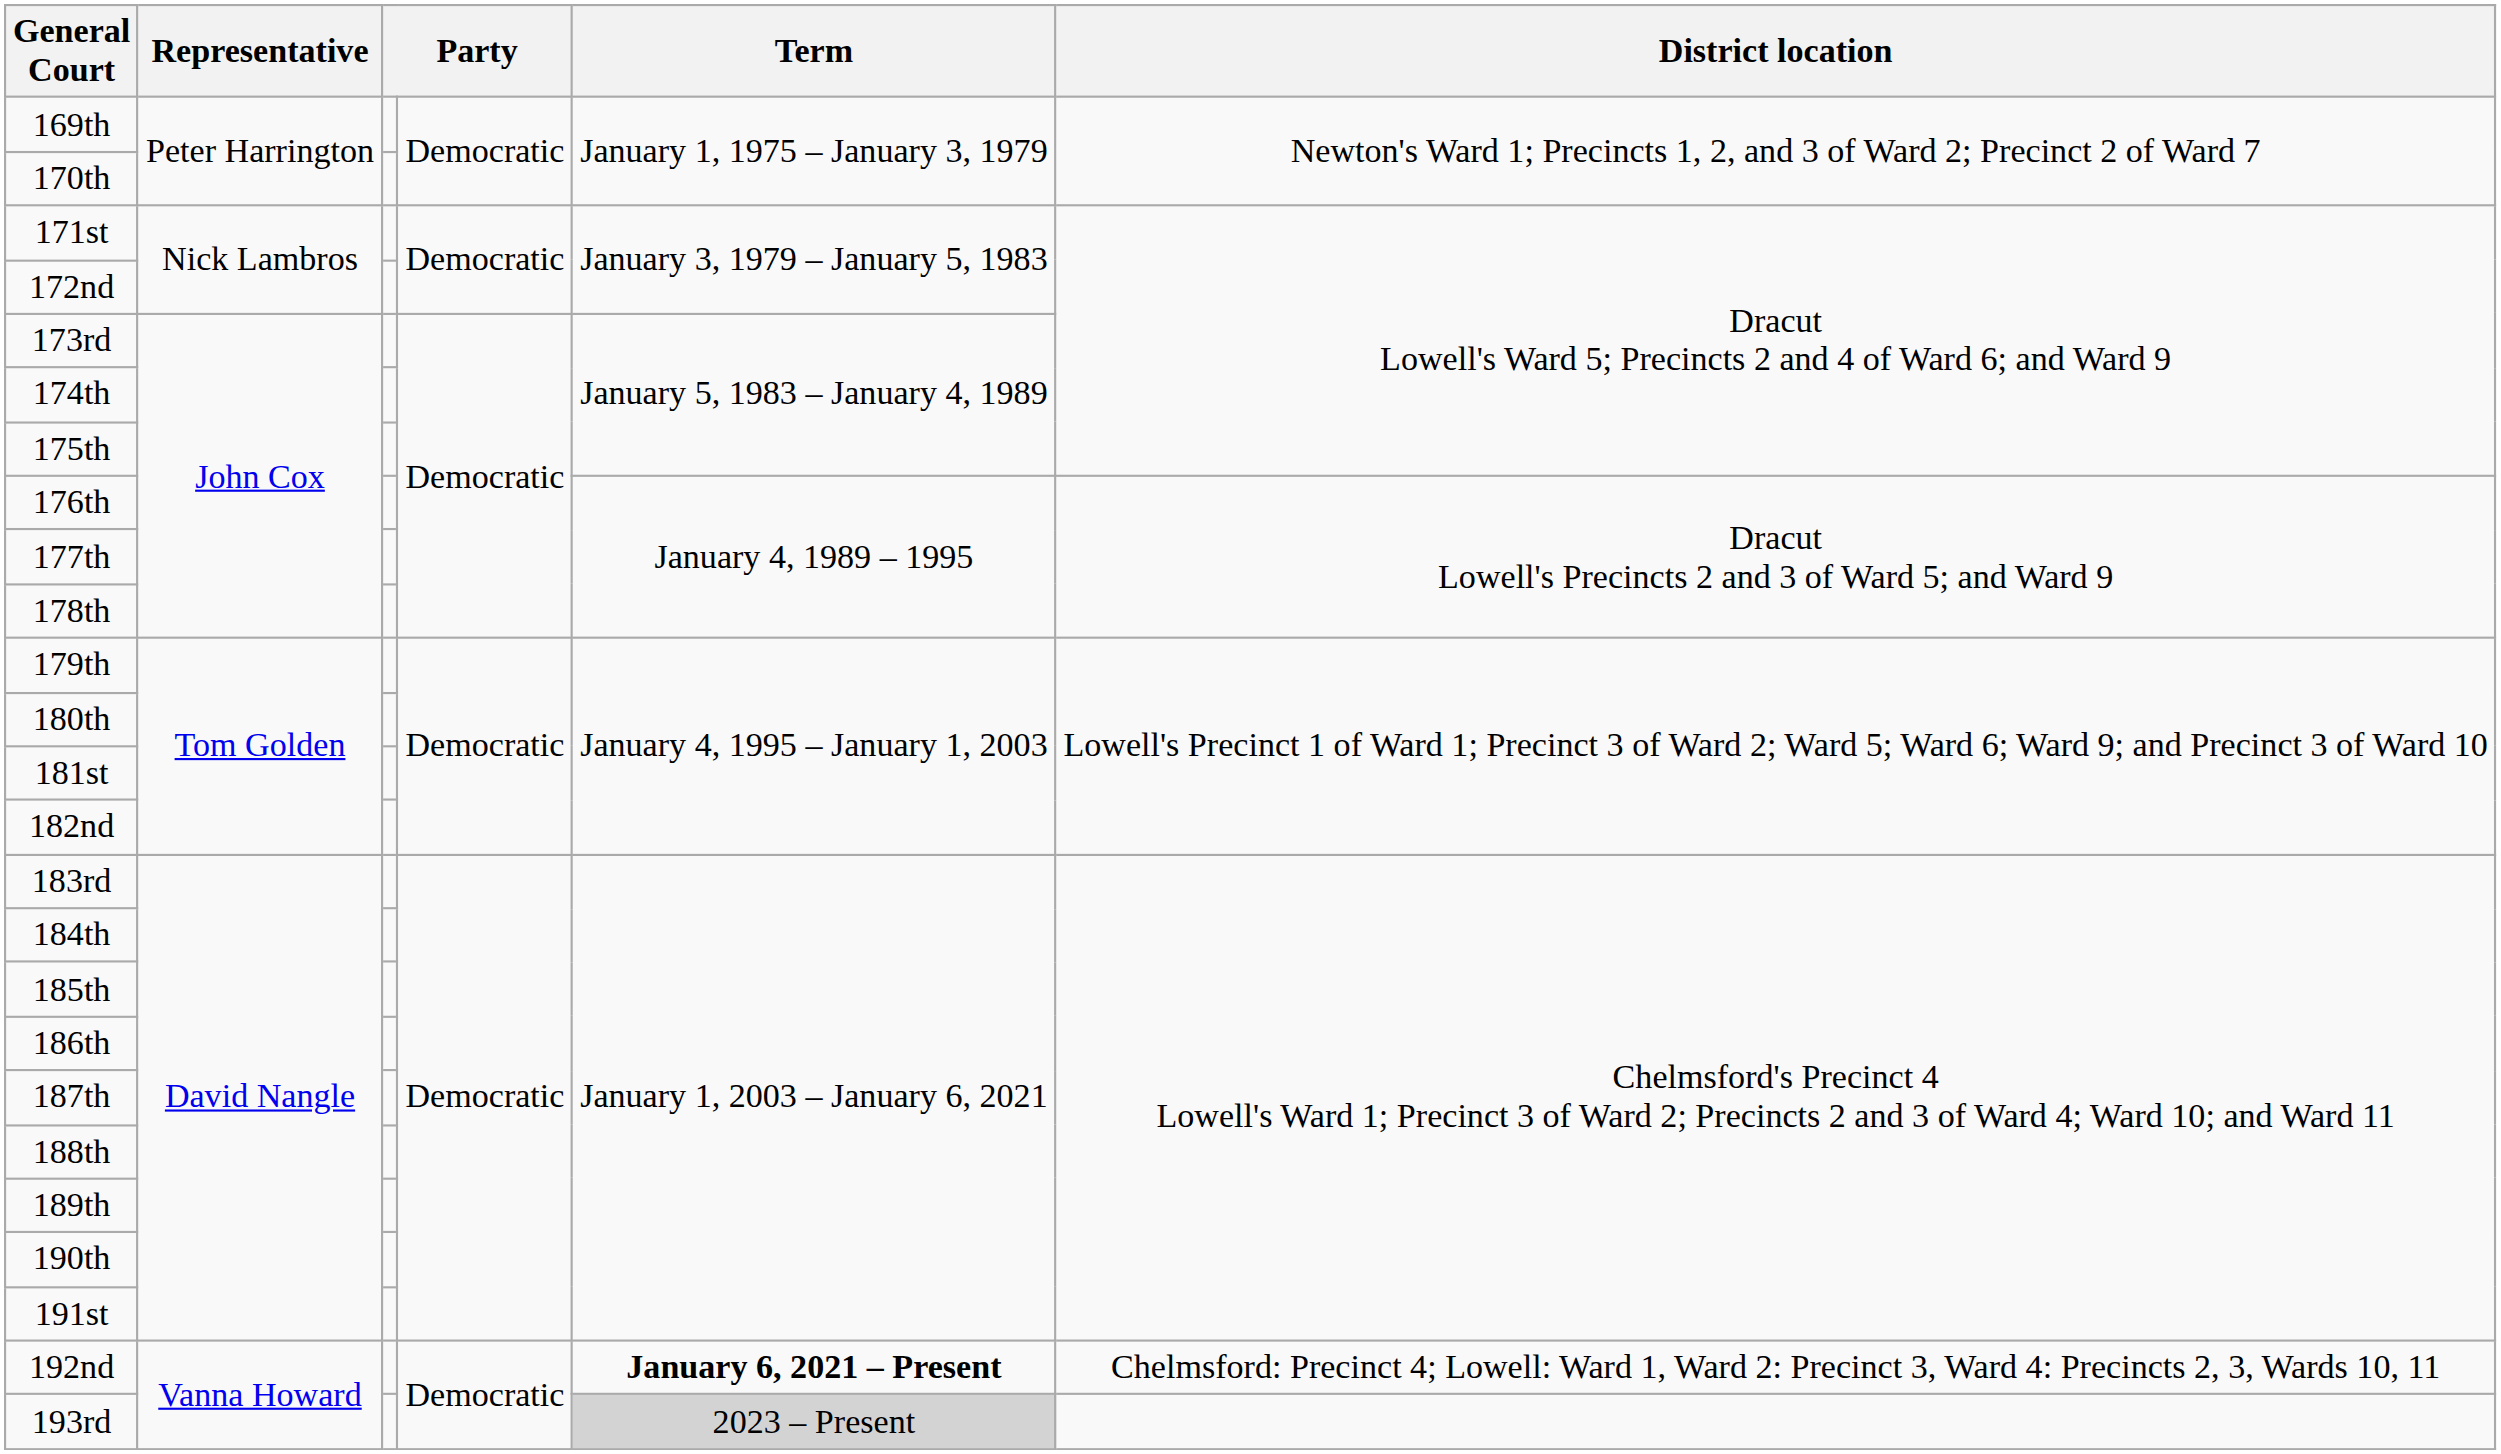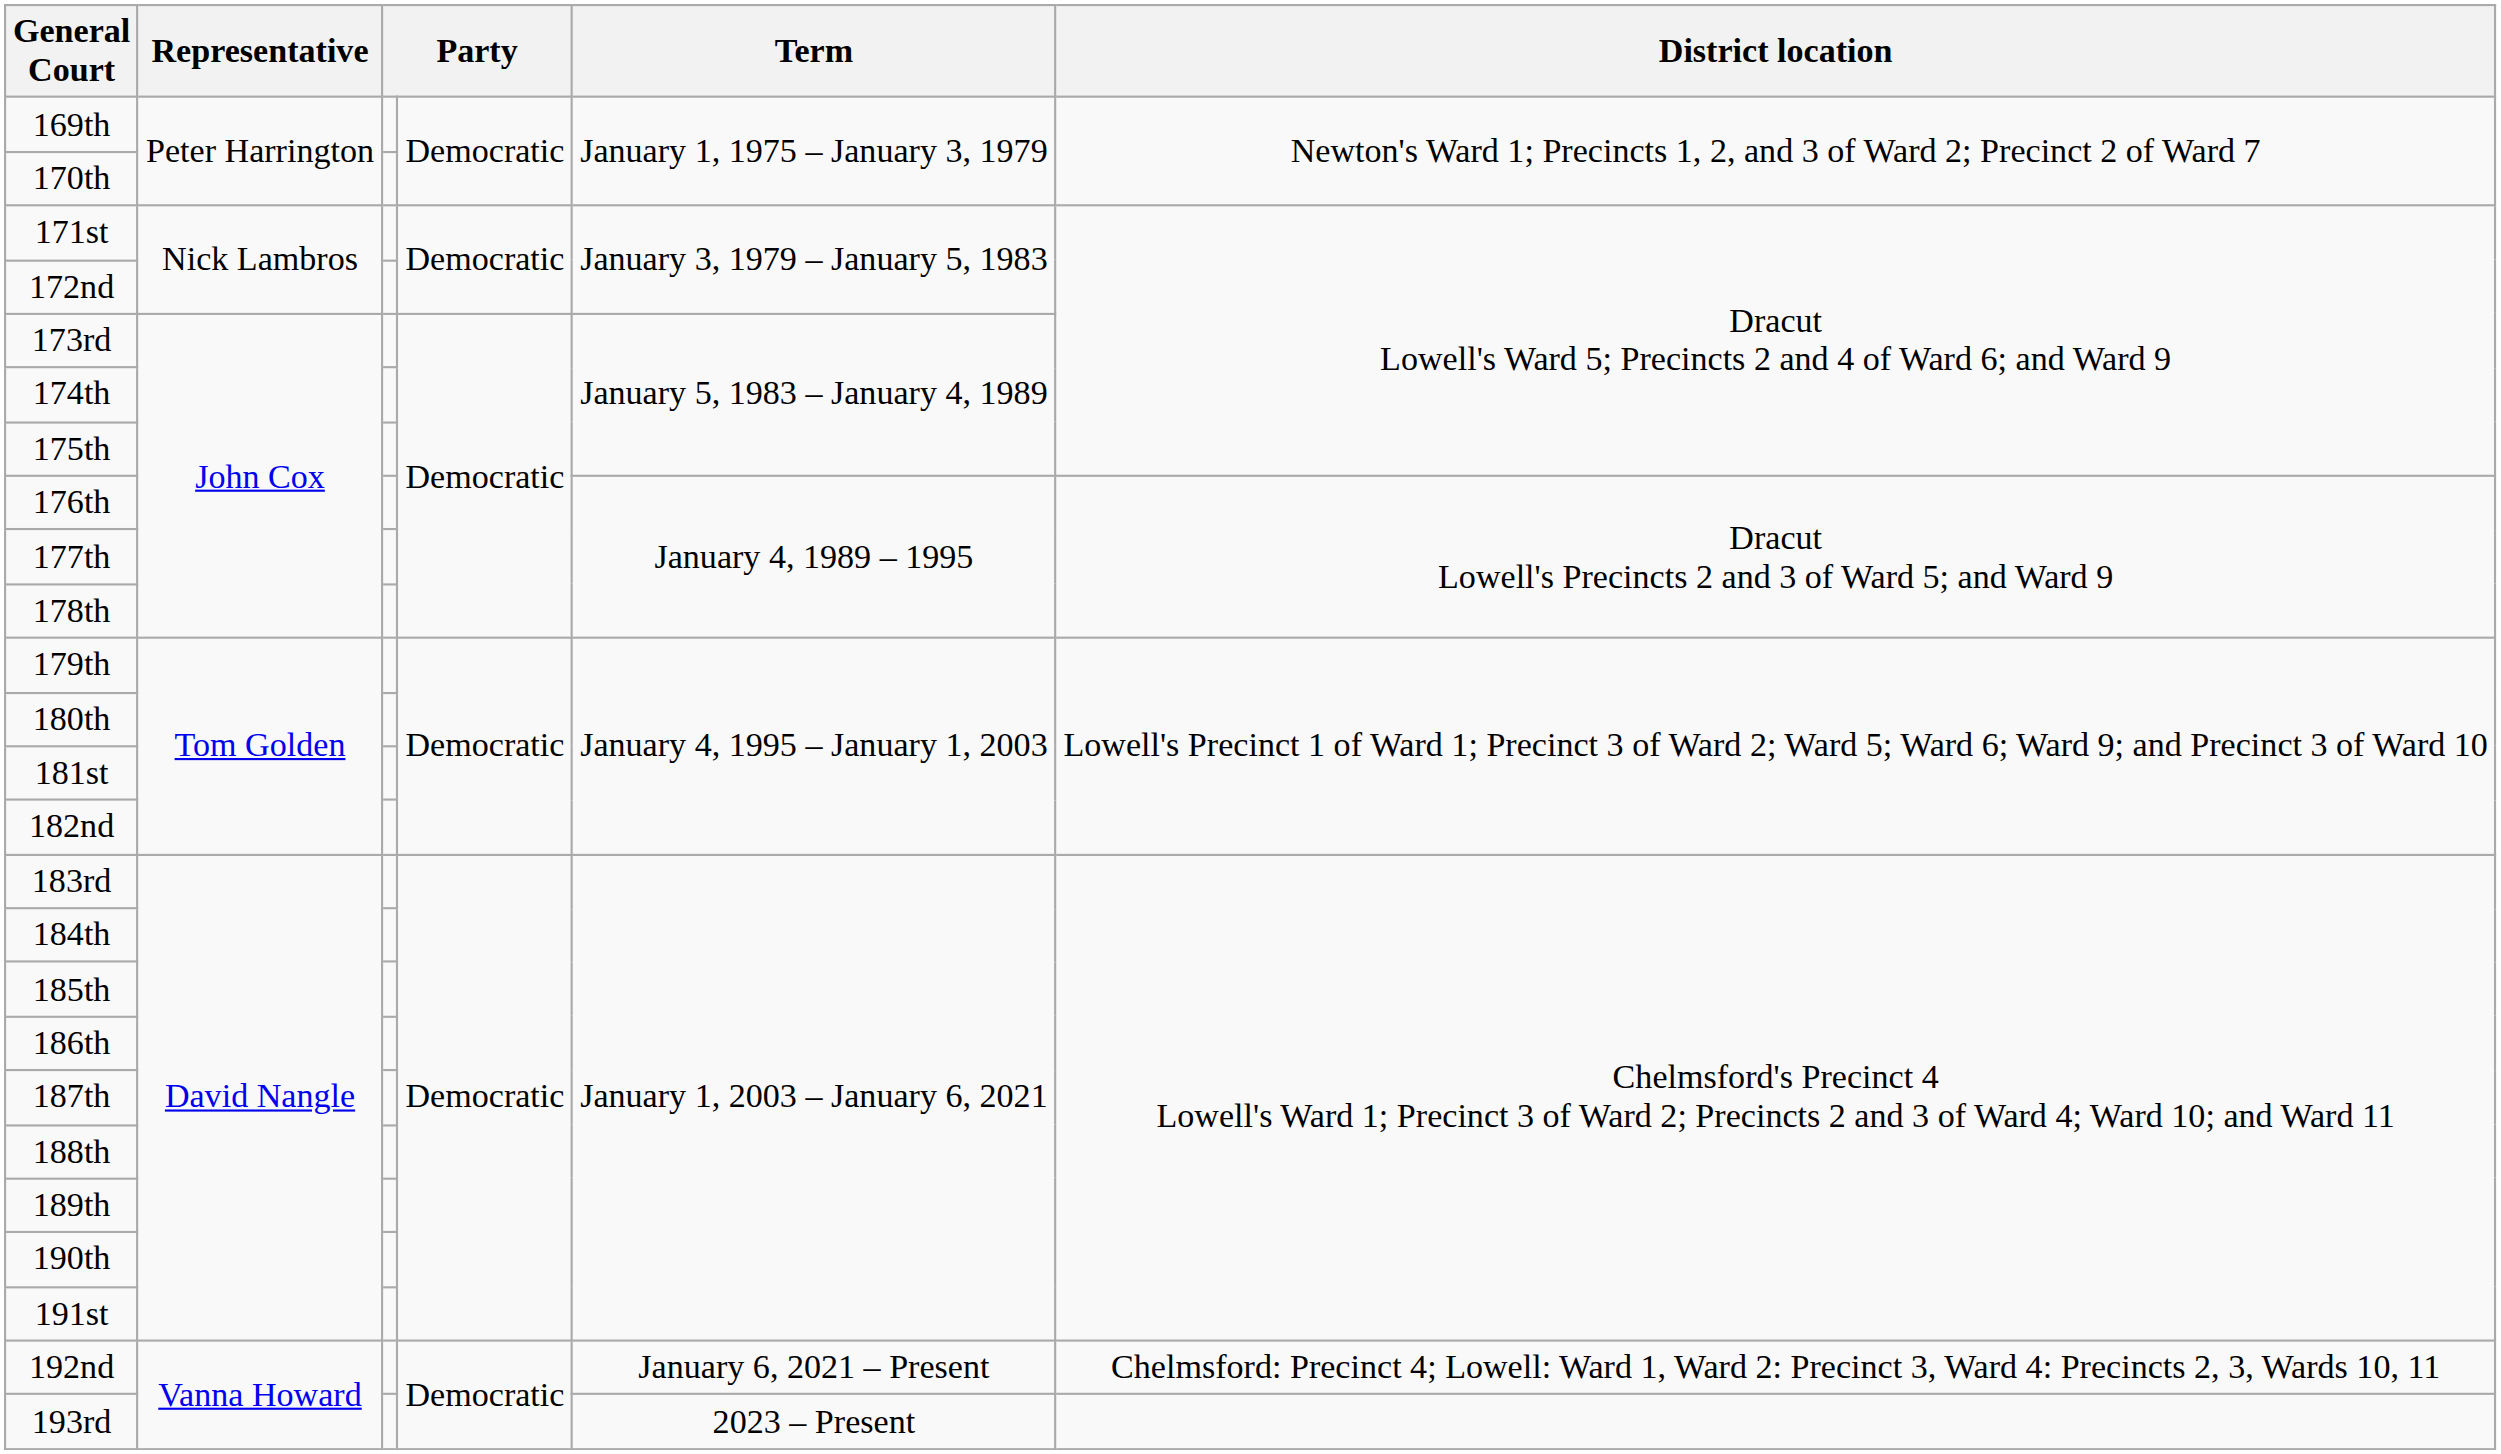(814, 1367) bold -> (814, 1367) normal
(814, 1421) lightgrey background -> (814, 1421) no background
